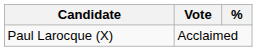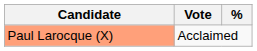(60, 35) no background -> (60, 35) lightsalmon background
